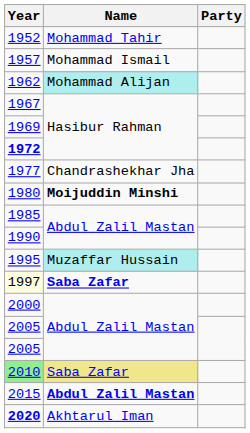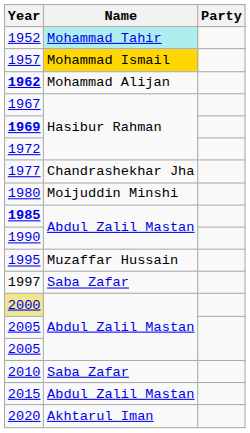(104, 38) no background -> (104, 38) paleturquoise background
(108, 60) no background -> (108, 60) gold background
(24, 82) normal -> (24, 82) bold
(108, 82) paleturquoise background -> (108, 82) no background
(24, 127) normal -> (24, 127) bold
(24, 149) bold -> (24, 149) normal
(113, 194) bold -> (113, 194) normal
(24, 216) normal -> (24, 216) bold
(113, 260) paleturquoise background -> (113, 260) no background
(24, 283) lightyellow background -> (24, 283) no background
(88, 283) bold -> (88, 283) normal
(24, 305) no background -> (24, 305) khaki background
(24, 372) lightgreen background -> (24, 372) no background
(88, 372) khaki background -> (88, 372) no background
(121, 394) bold -> (121, 394) normal
(24, 416) bold -> (24, 416) normal
